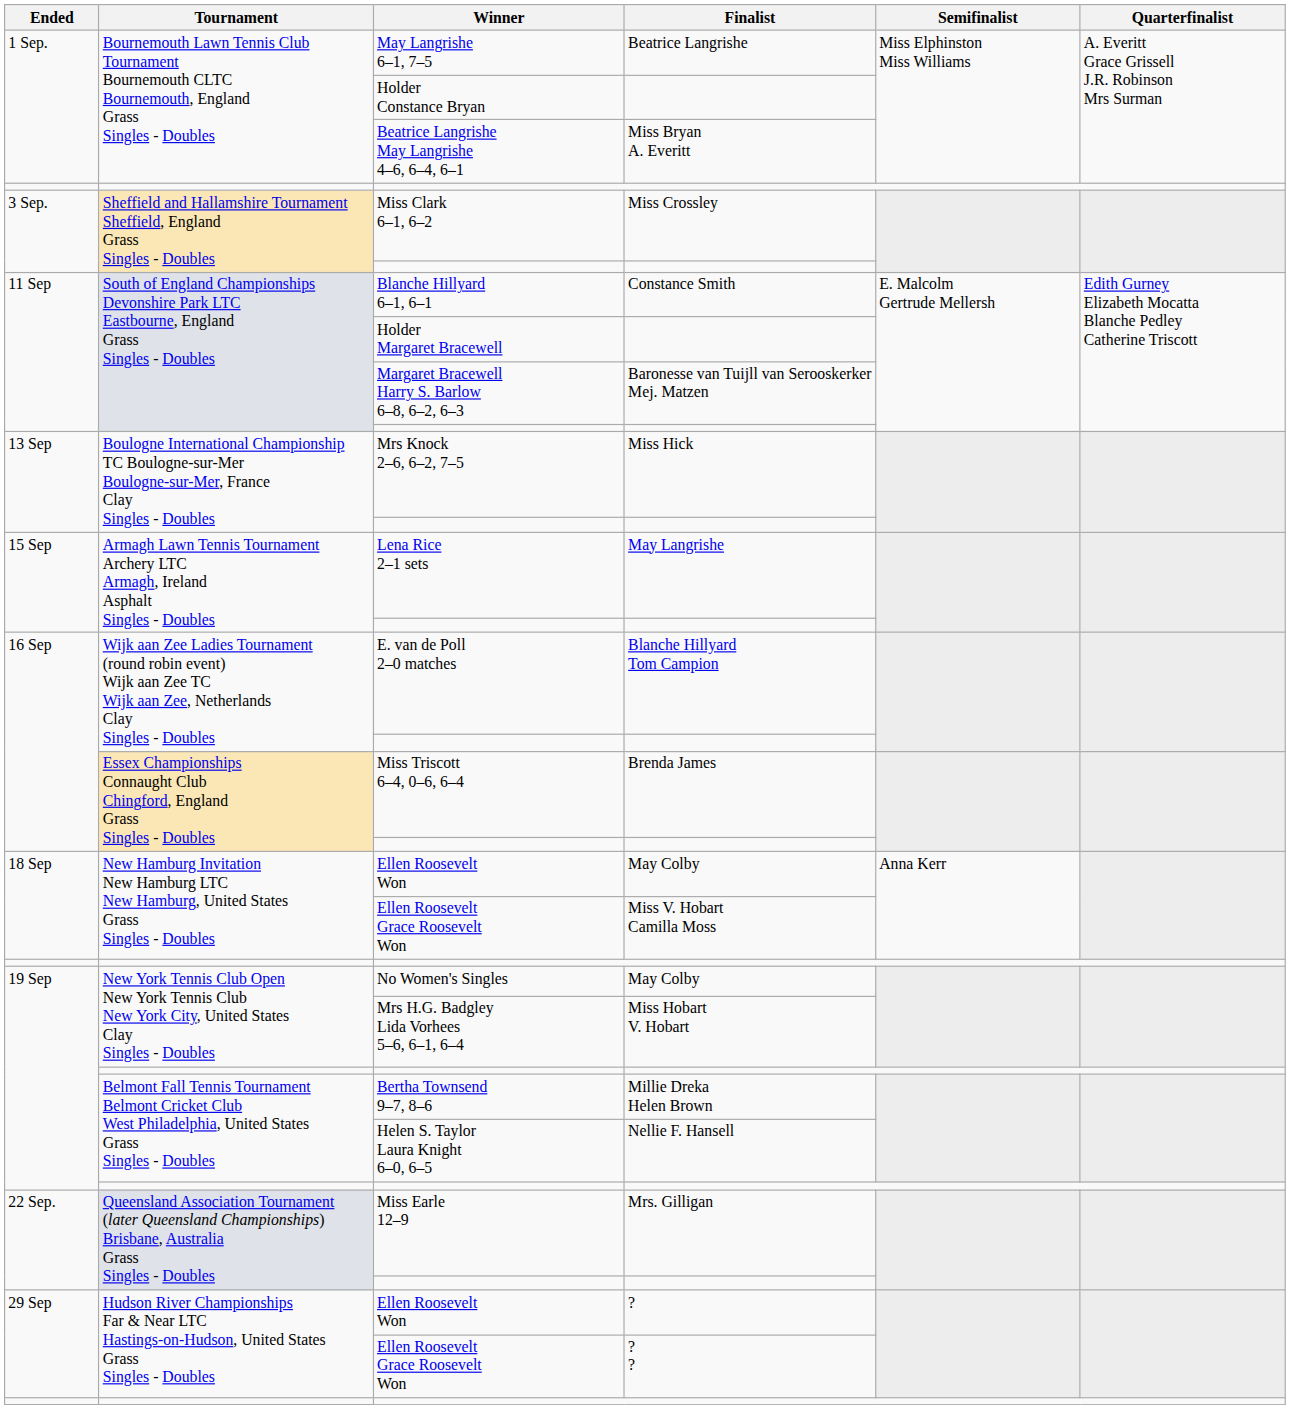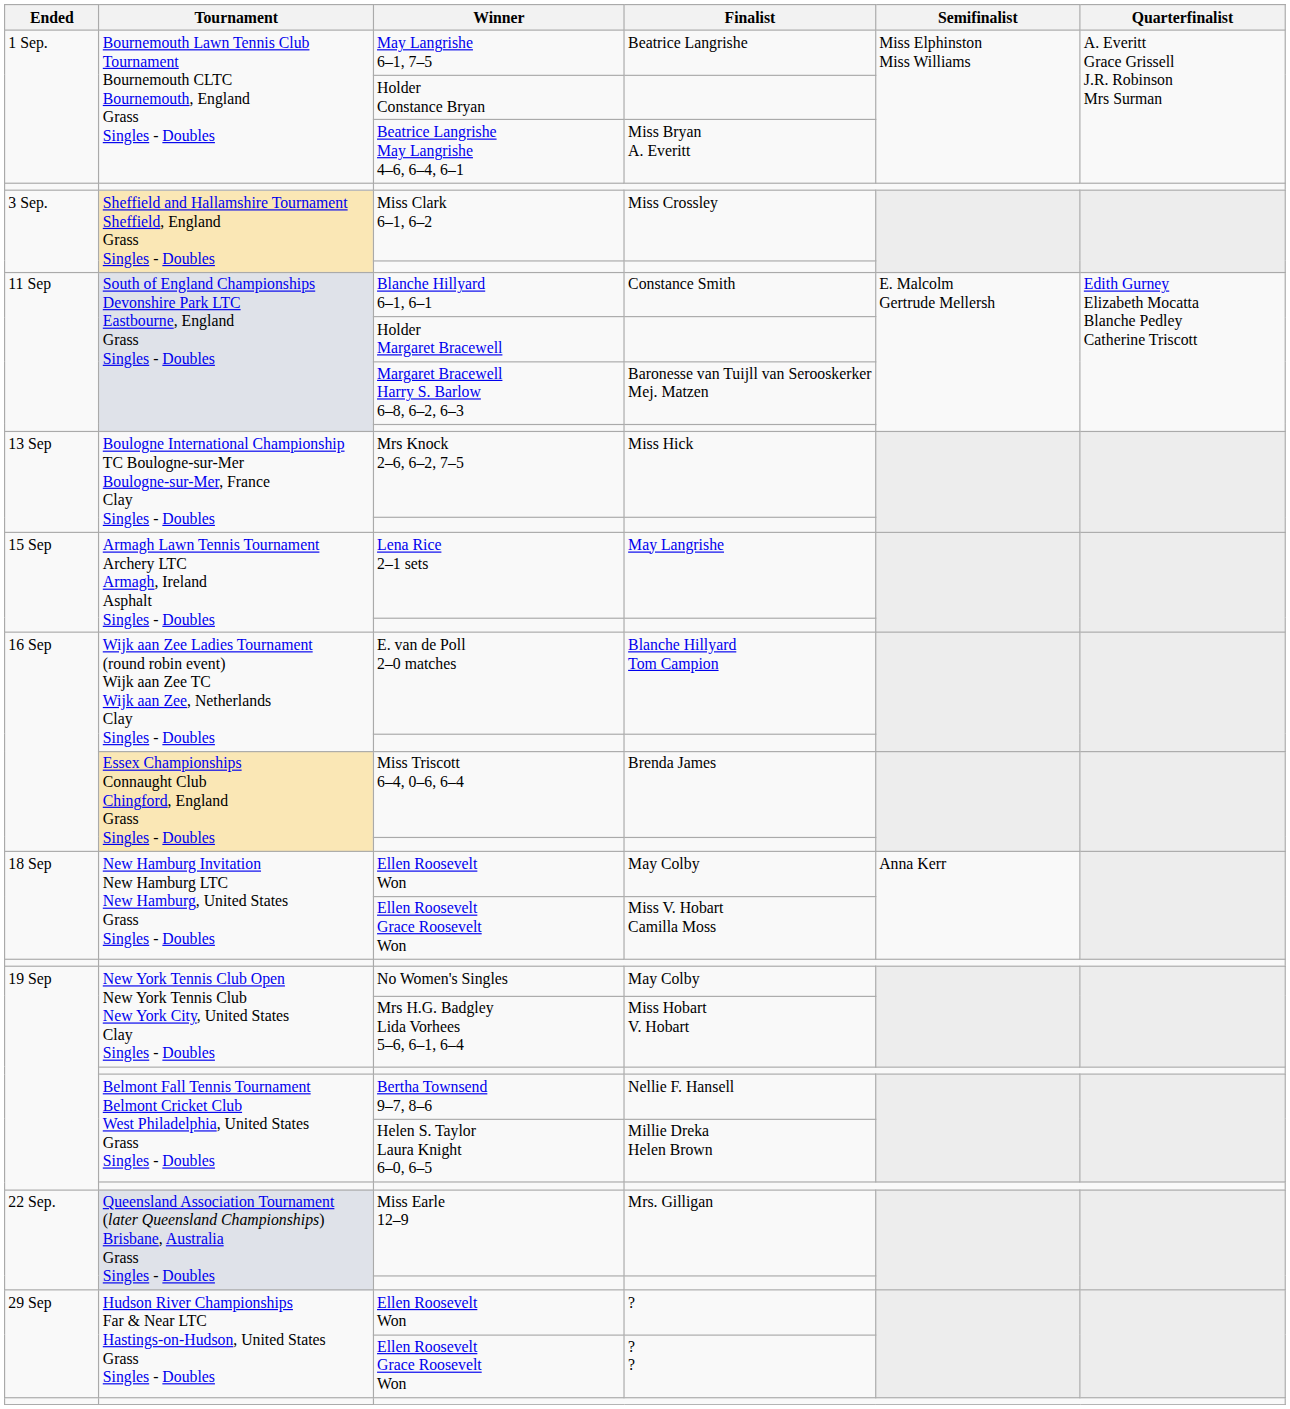(670, 1096) Millie Dreka Helen Brown -> (681, 1086) Nellie F. Hansell
(681, 1131) Nellie F. Hansell -> (670, 1140) Millie Dreka Helen Brown
